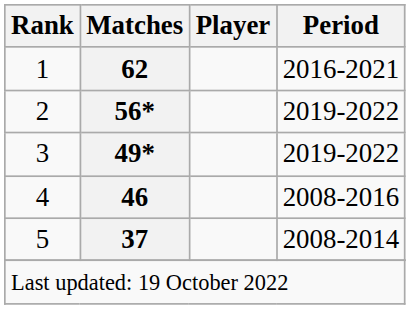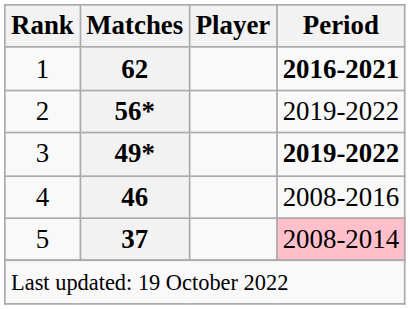(341, 68) normal -> (341, 68) bold
(341, 153) normal -> (341, 153) bold
(341, 238) no background -> (341, 238) pink background
